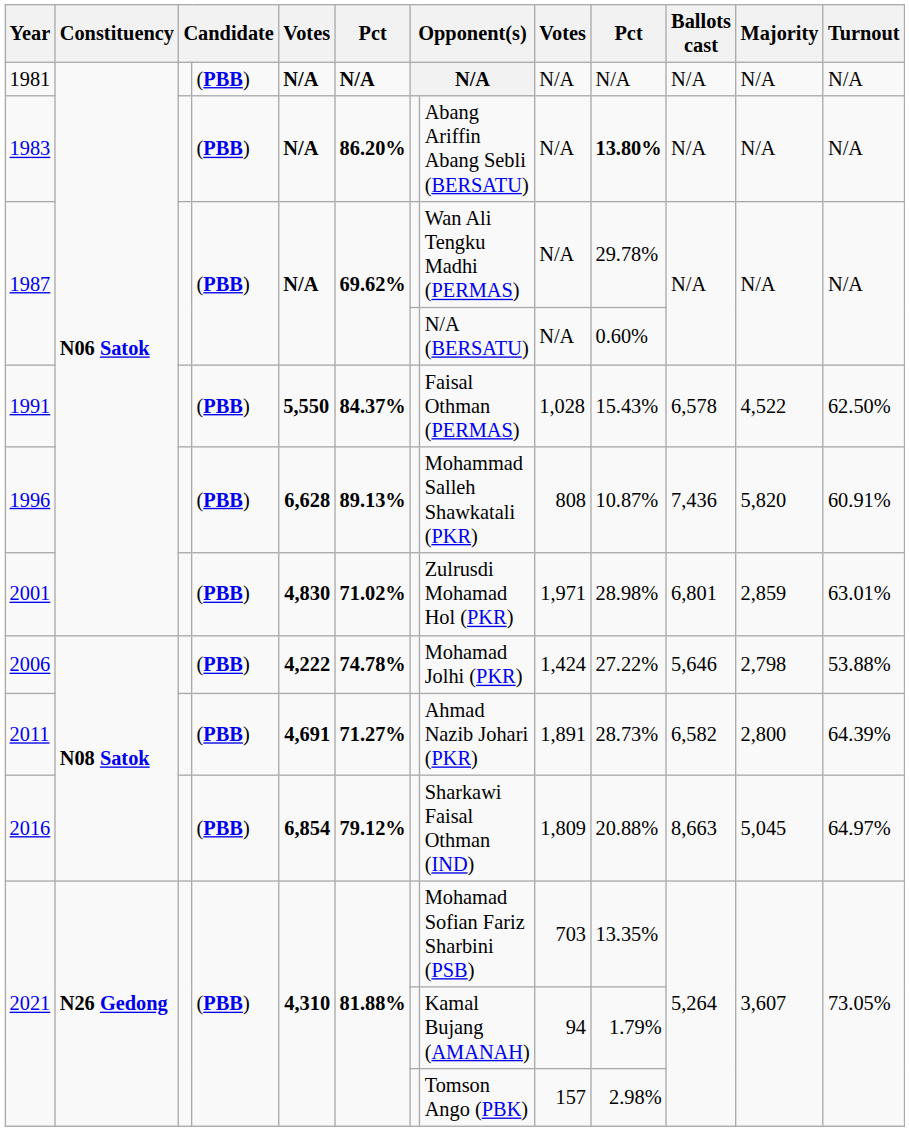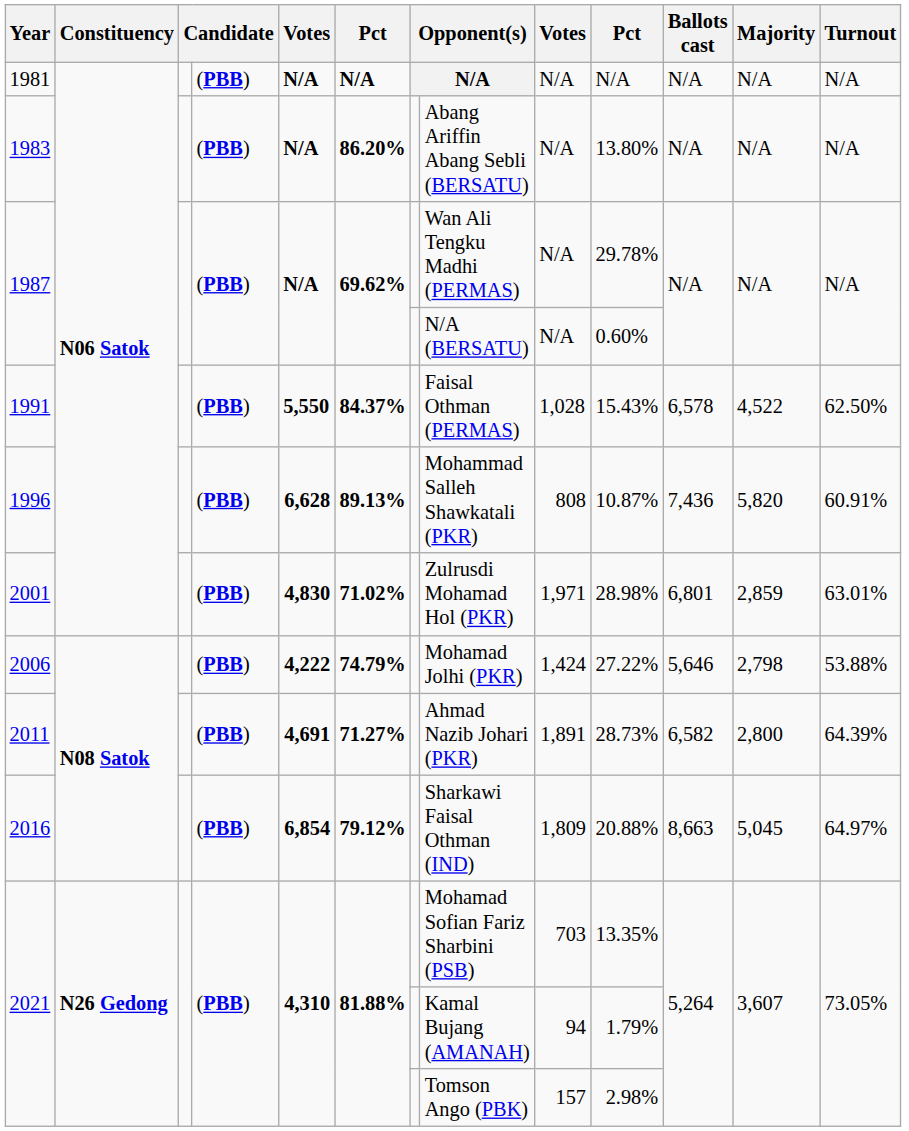(629, 148) bold -> (627, 148) normal
(373, 663) 74.78% -> (373, 663) 74.79%
